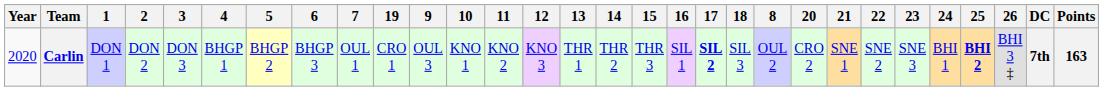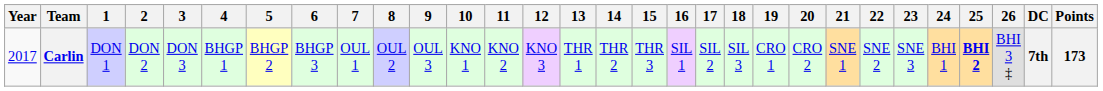columns swapped: (773, 15) <-> (392, 15)
(22, 56) 2020 -> (22, 56) 2017
(711, 56) bold -> (710, 56) normal
(1076, 56) 163 -> (1075, 56) 173
